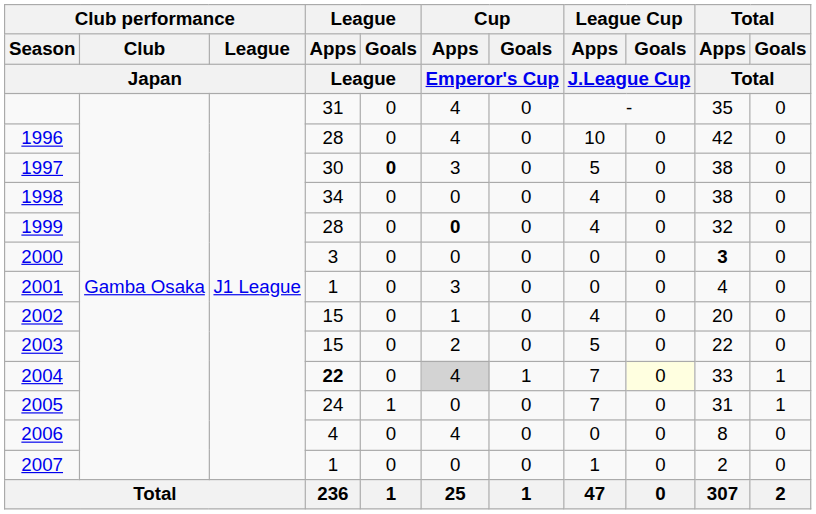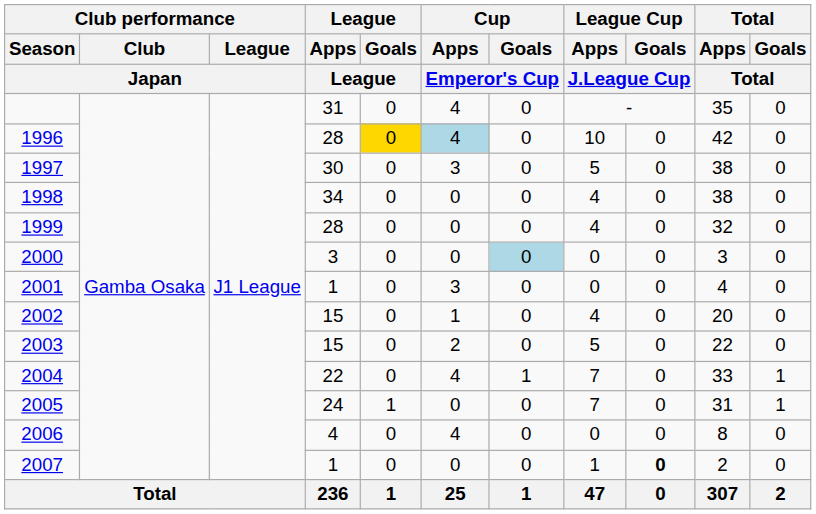(391, 138) no background -> (391, 138) gold background
(455, 138) no background -> (455, 138) lightblue background
(391, 167) bold -> (391, 167) normal
(455, 227) bold -> (455, 227) normal
(526, 256) no background -> (526, 256) lightblue background
(722, 256) bold -> (722, 256) normal
(333, 375) bold -> (333, 375) normal
(455, 375) lightgrey background -> (455, 375) no background
(660, 375) lightyellow background -> (660, 375) no background
(660, 464) normal -> (660, 464) bold
